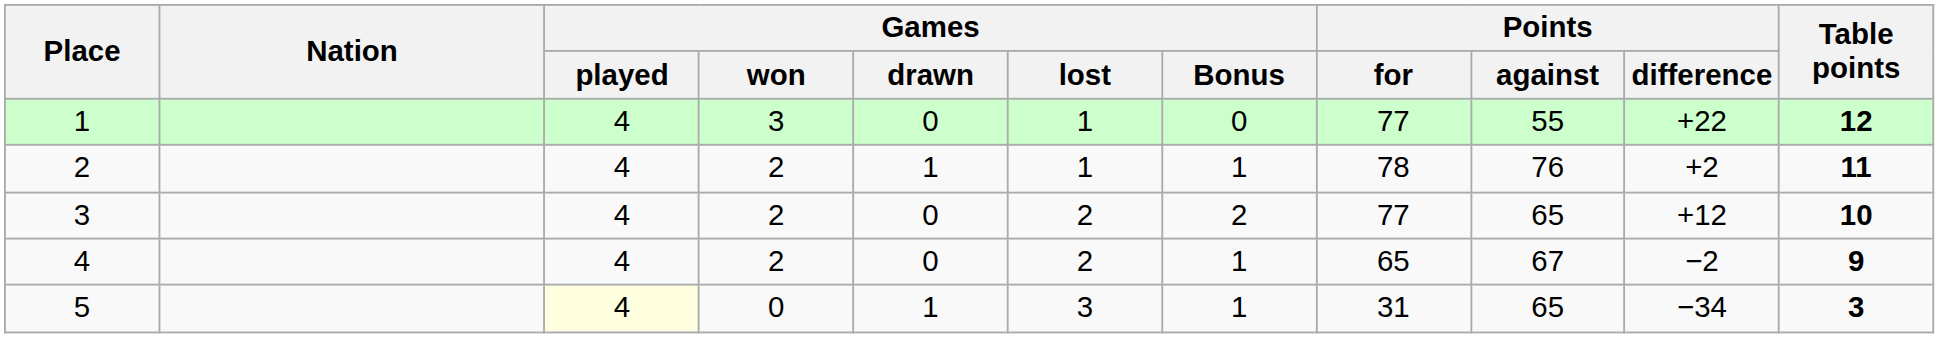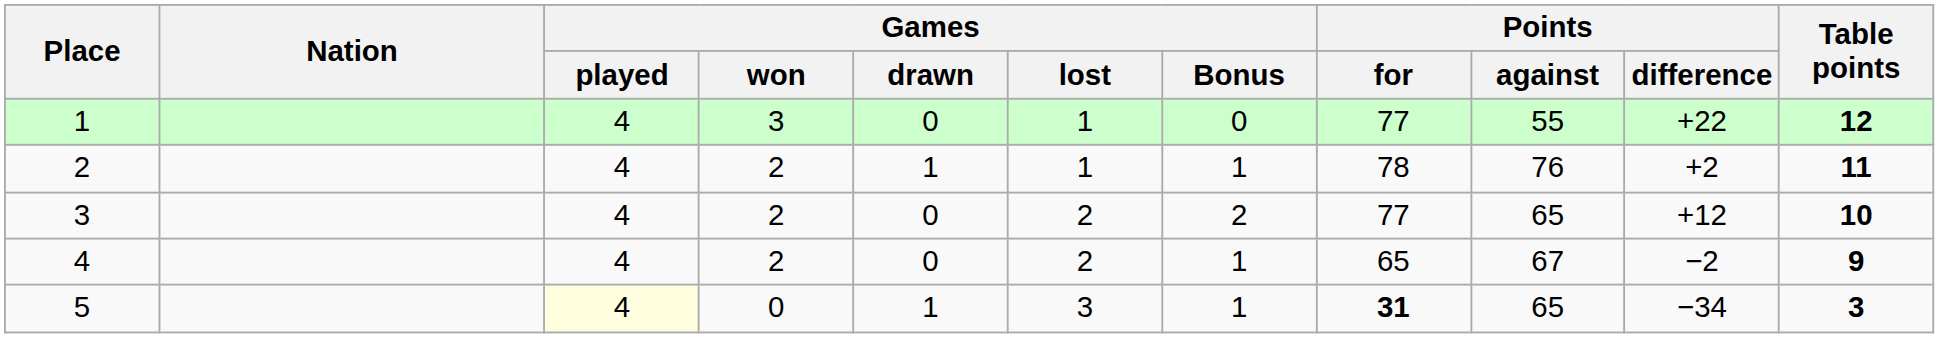(1393, 307) normal -> (1393, 307) bold
